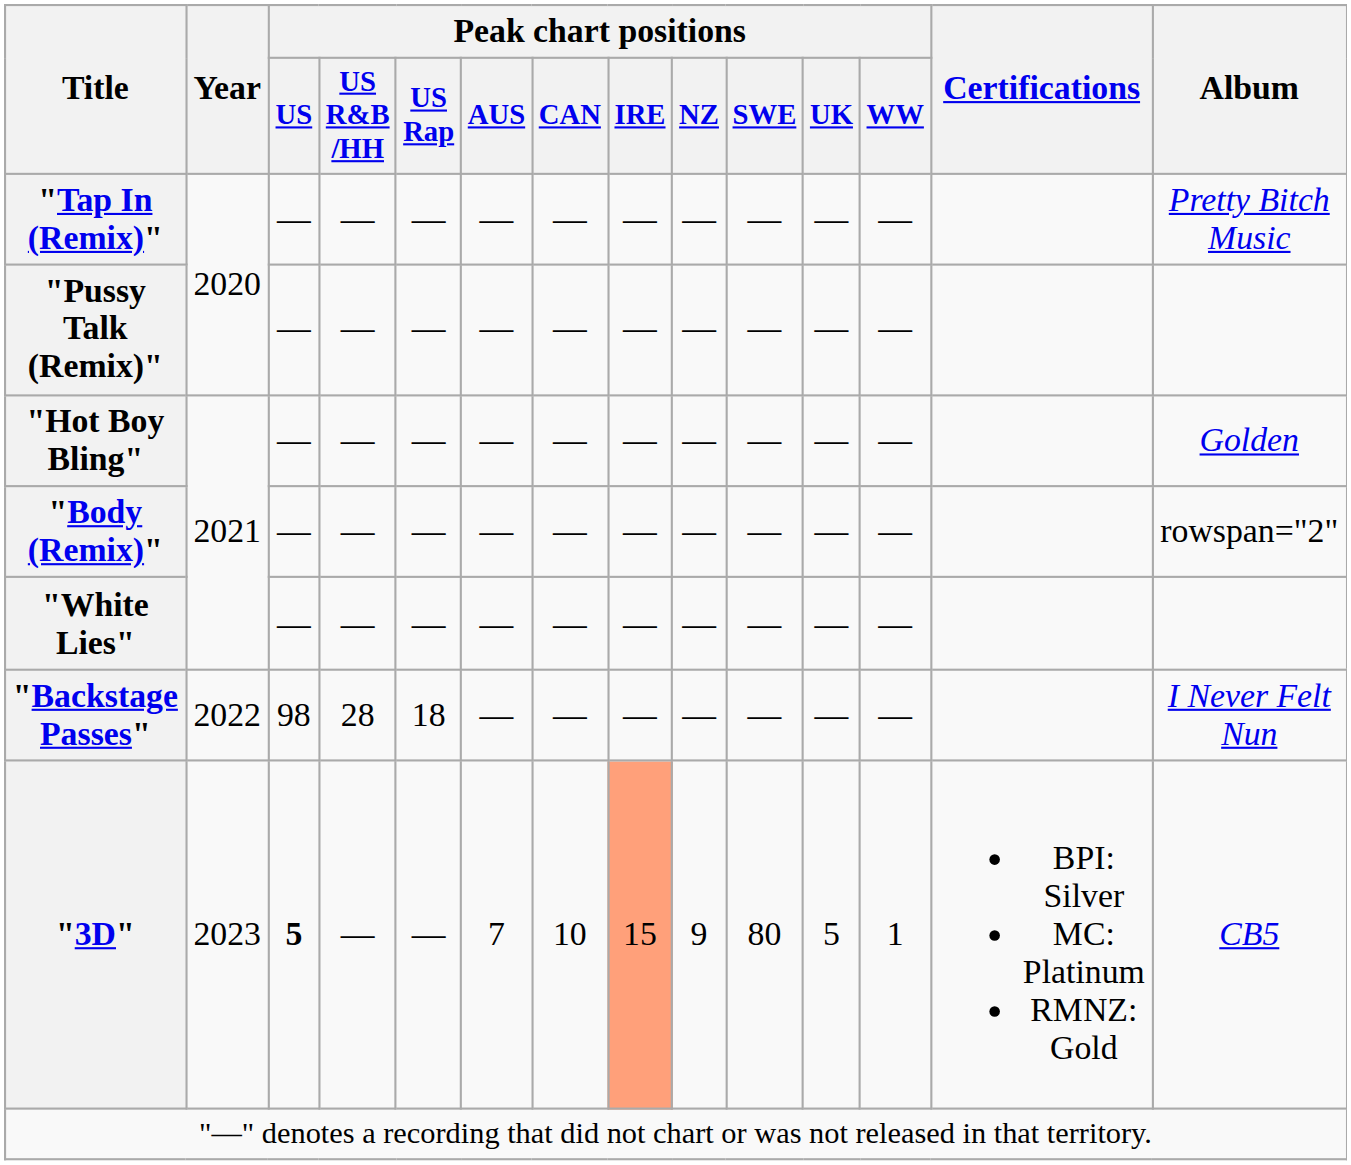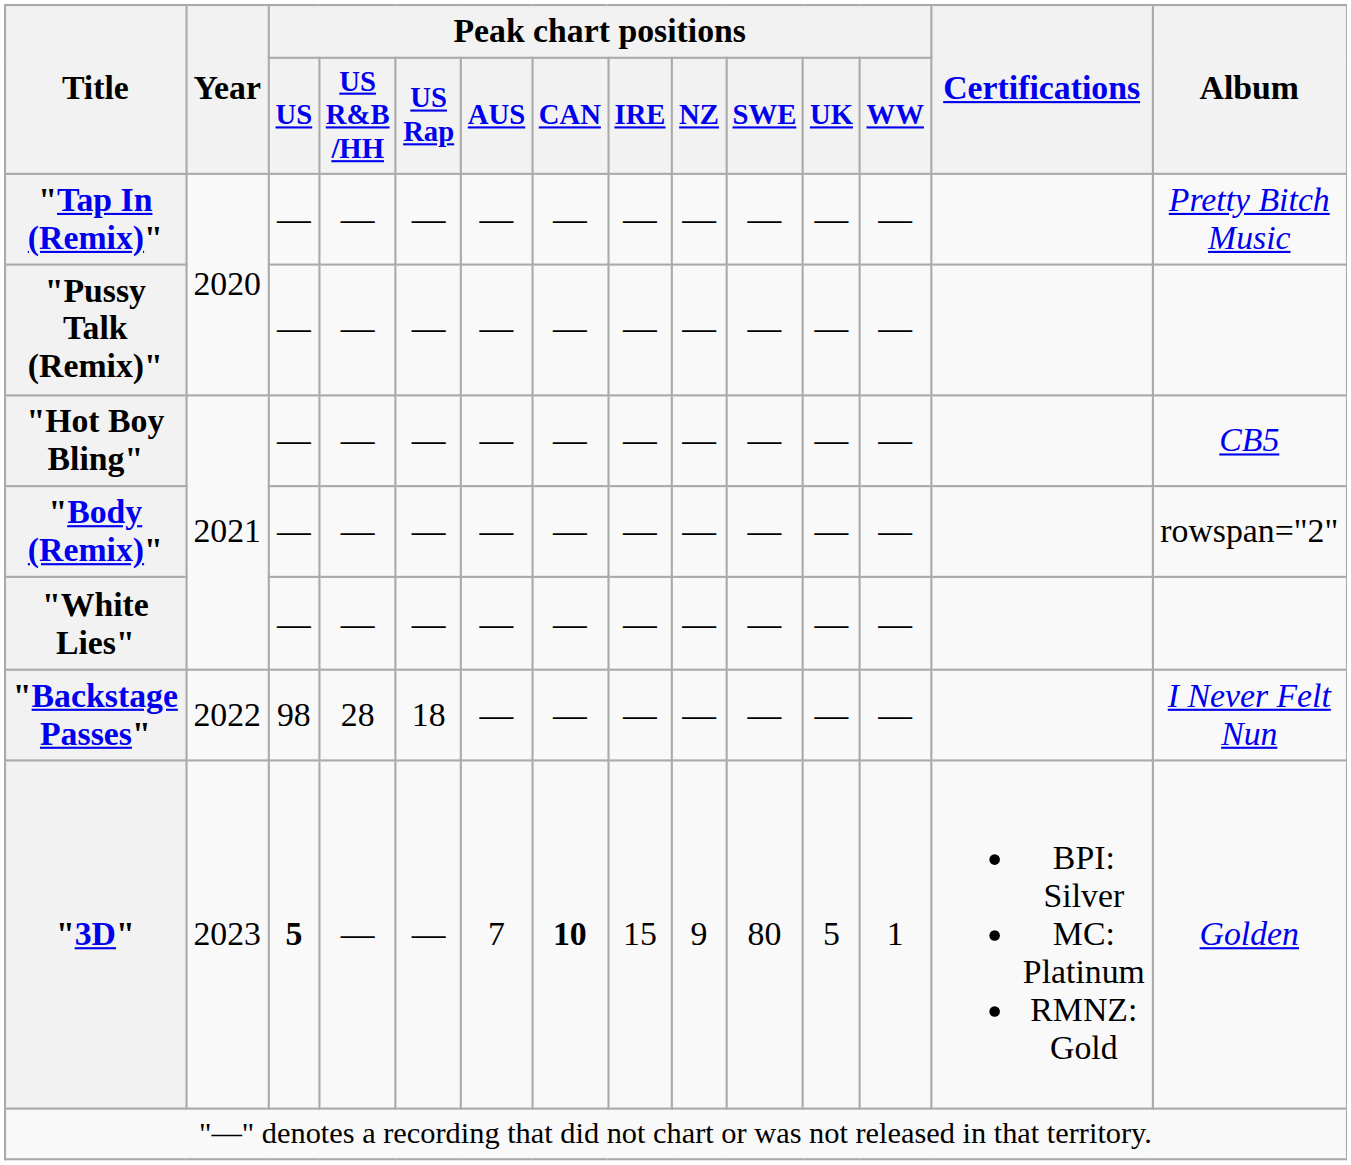(1249, 439) Golden -> (1249, 439) CB5
(570, 934) normal -> (570, 934) bold
(640, 934) lightsalmon background -> (640, 934) no background
(1249, 934) CB5 -> (1249, 934) Golden
